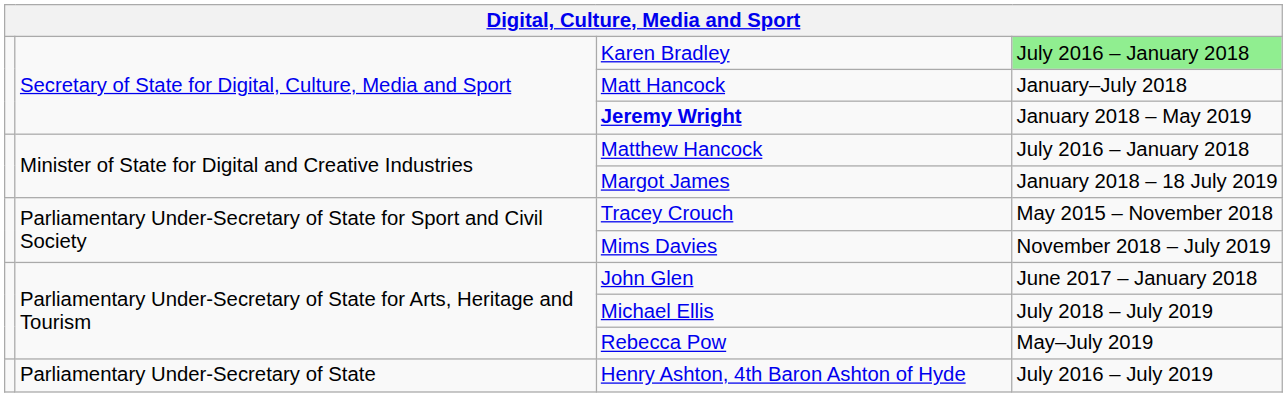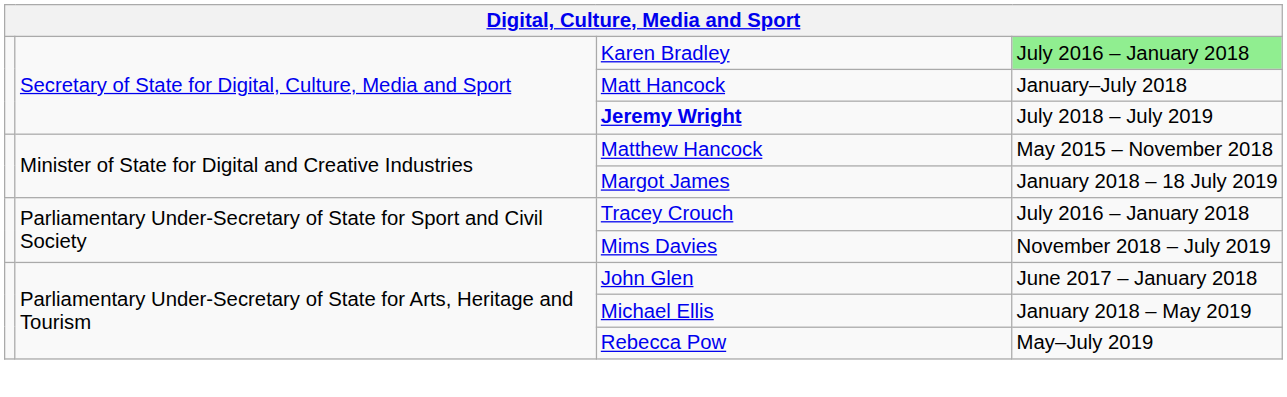(1134, 117) January 2018 – May 2019 -> (1115, 117) July 2018 – July 2019
(1133, 149) July 2016 – January 2018 -> (1145, 149) May 2015 – November 2018
(1145, 213) May 2015 – November 2018 -> (1133, 213) July 2016 – January 2018
(1115, 310) July 2018 – July 2019 -> (1134, 310) January 2018 – May 2019
- row: (783, 375)
